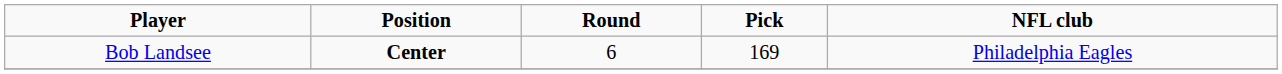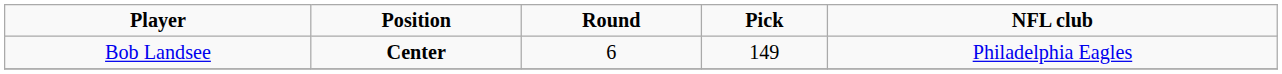(764, 52) 169 -> (764, 52) 149
